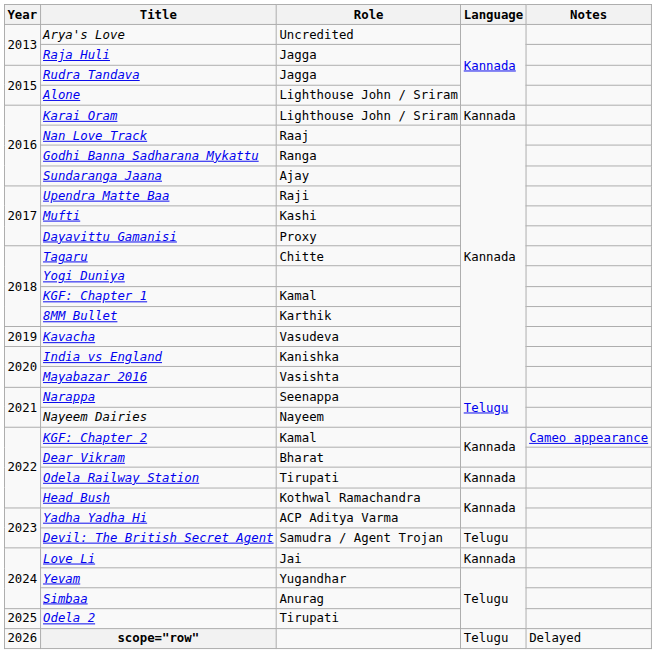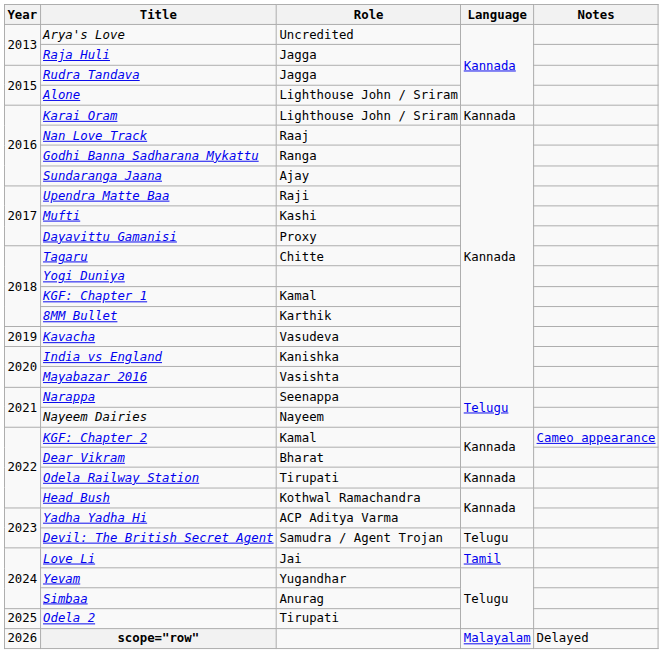(490, 558) Kannada -> (482, 558) Tamil
(486, 639) Telugu -> (497, 639) Malayalam
